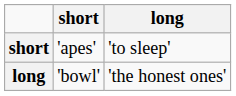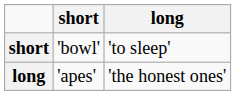(77, 47) 'apes' -> (79, 47) 'bowl'
(79, 76) 'bowl' -> (77, 76) 'apes'
